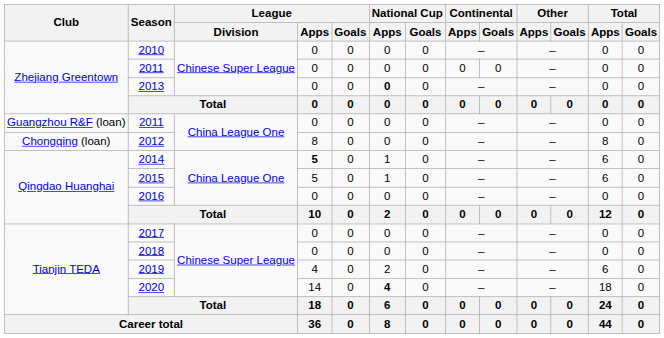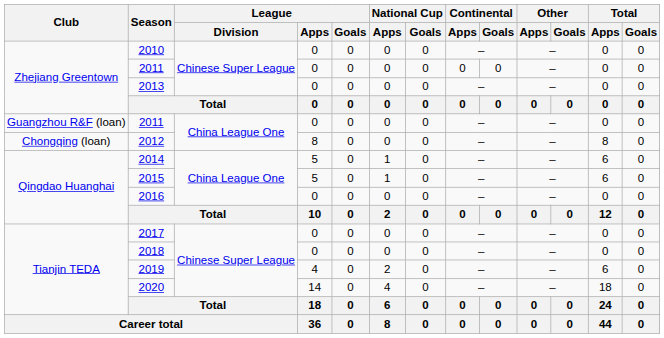(387, 86) bold -> (387, 86) normal
(315, 159) bold -> (315, 159) normal
(387, 287) bold -> (387, 287) normal
